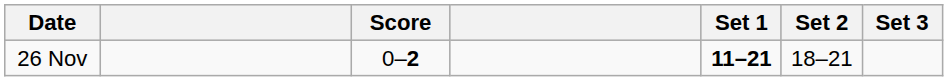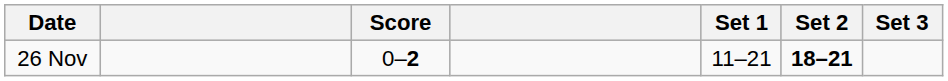(741, 58) bold -> (741, 58) normal
(822, 58) normal -> (822, 58) bold
